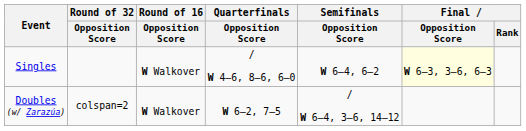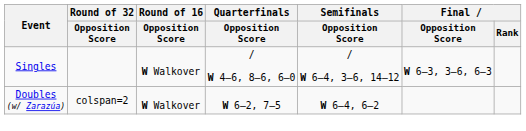(350, 72) W 6–4, 6–2 -> (350, 66) / W 6–4, 3–6, 14–12
(448, 72) lightyellow background -> (448, 72) no background
(350, 106) / W 6–4, 3–6, 14–12 -> (350, 106) W 6–4, 6–2
